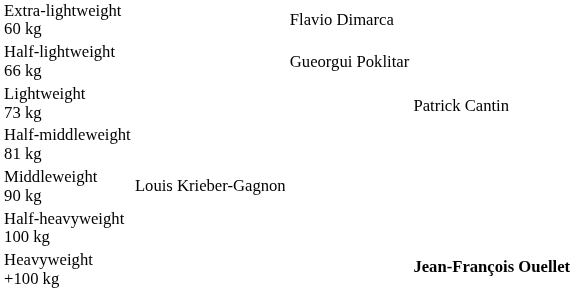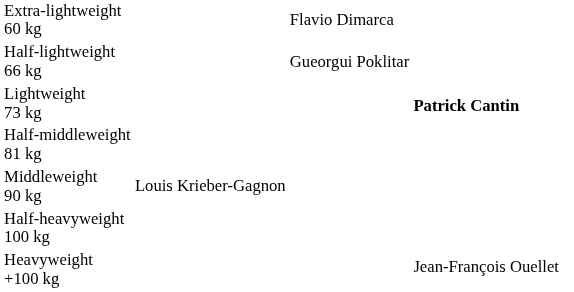(461, 105) normal -> (466, 105) bold
(492, 266) bold -> (486, 266) normal
